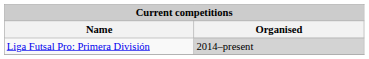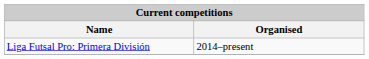(225, 46) lightgrey background -> (225, 46) no background
